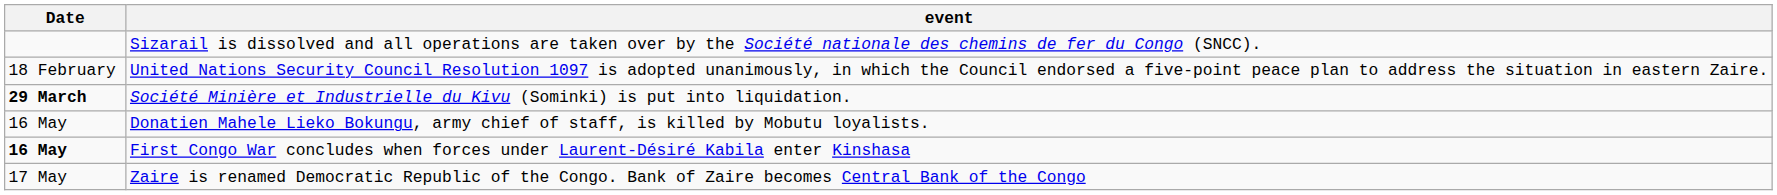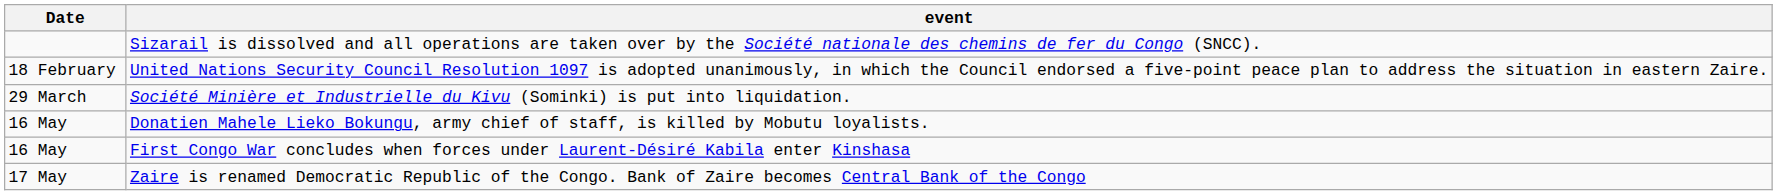(48, 97) bold -> (48, 97) normal
(38, 150) bold -> (38, 150) normal
